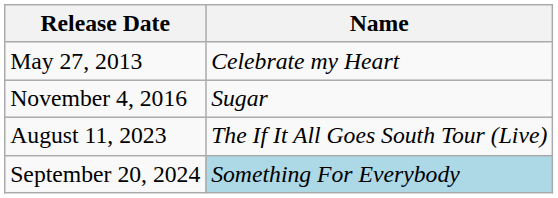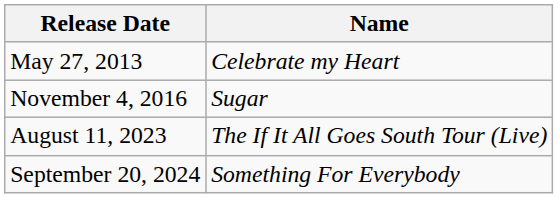(335, 173) lightblue background -> (335, 173) no background
